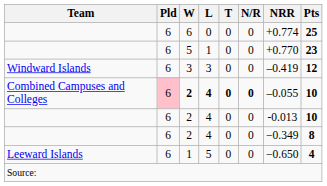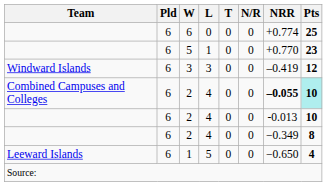(168, 93) pink background -> (168, 93) no background
(189, 93) bold -> (189, 93) normal
(209, 93) bold -> (209, 93) normal
(228, 93) bold -> (228, 93) normal
(251, 93) bold -> (251, 93) normal
(282, 93) normal -> (282, 93) bold
(312, 93) no background -> (312, 93) paleturquoise background
